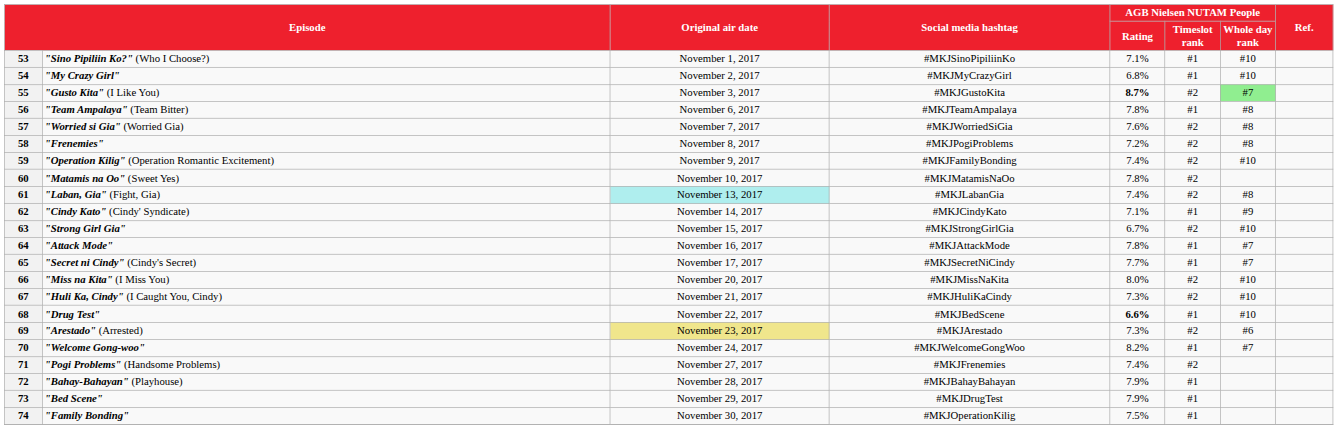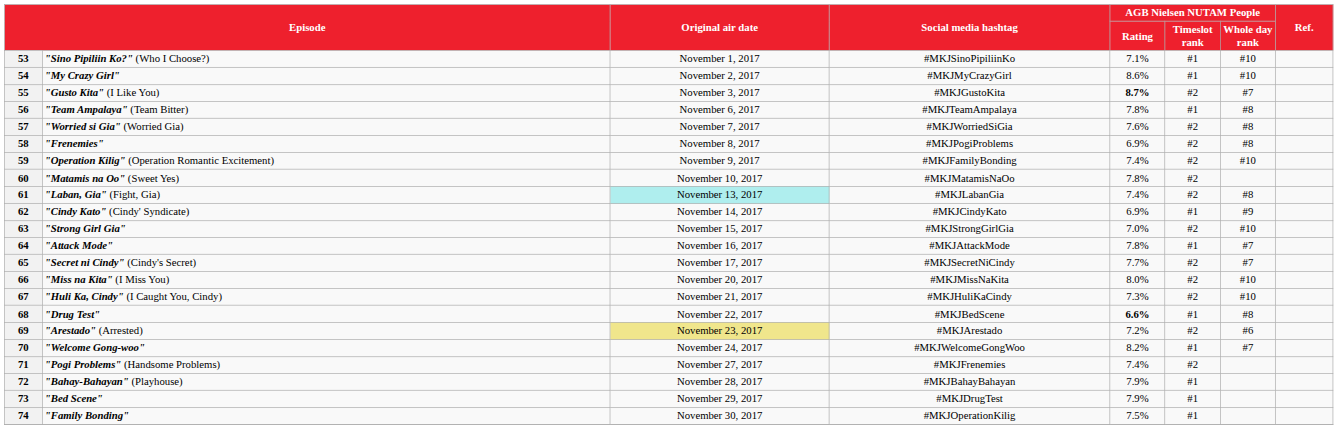(1137, 76) 6.8% -> (1137, 76) 8.6%
(1248, 93) lightgreen background -> (1248, 93) no background
(1137, 144) 7.2% -> (1137, 144) 6.9%
(1137, 212) 7.1% -> (1137, 212) 6.9%
(1137, 229) 6.7% -> (1137, 229) 7.0%
(1193, 263) #1 -> (1193, 263) #2
(1248, 314) #10 -> (1248, 314) #8
(1137, 331) 7.3% -> (1137, 331) 7.2%
